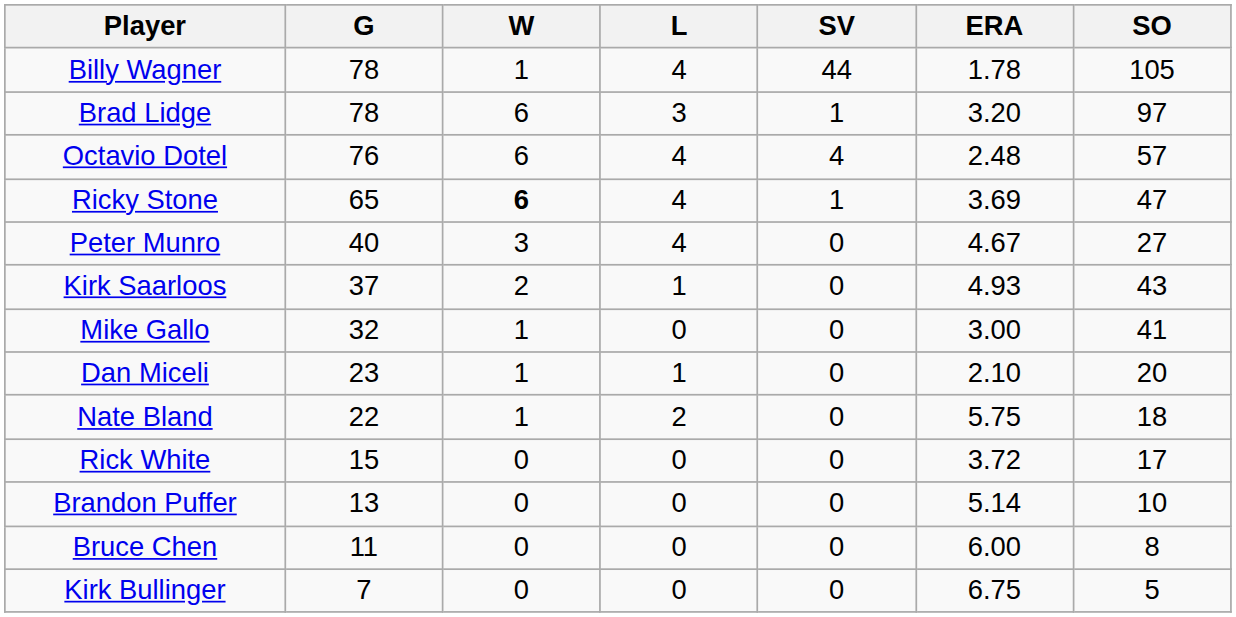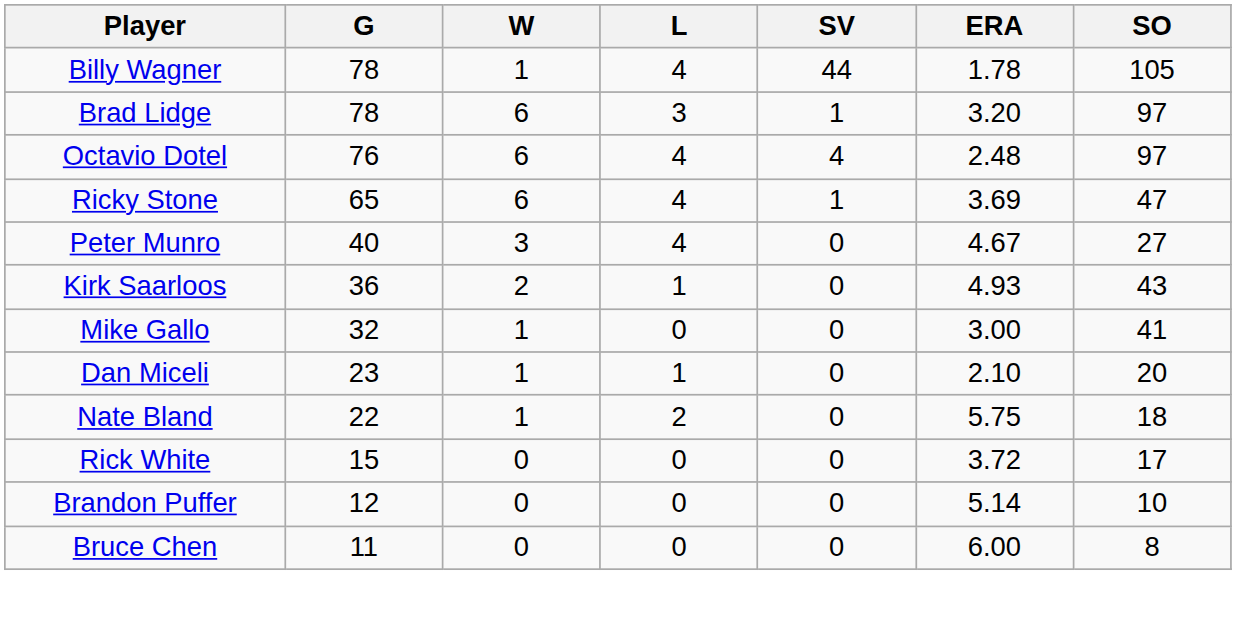(1152, 156) 57 -> (1152, 156) 97
(521, 199) bold -> (521, 199) normal
(364, 286) 37 -> (364, 286) 36
(364, 503) 13 -> (364, 503) 12
- row: (145, 590)
